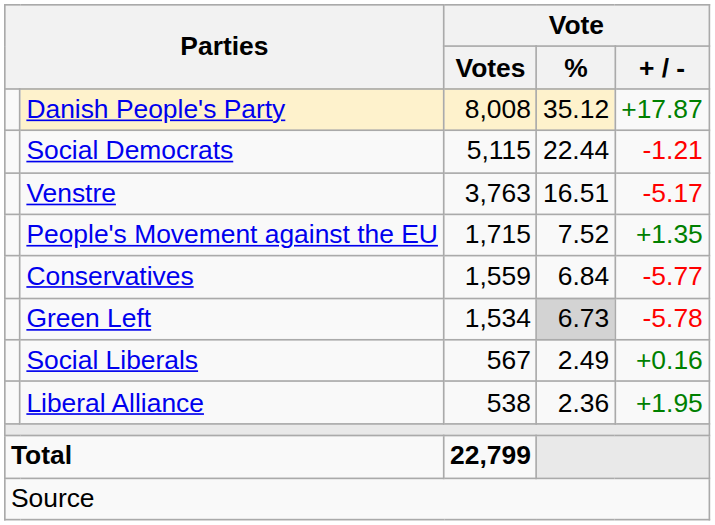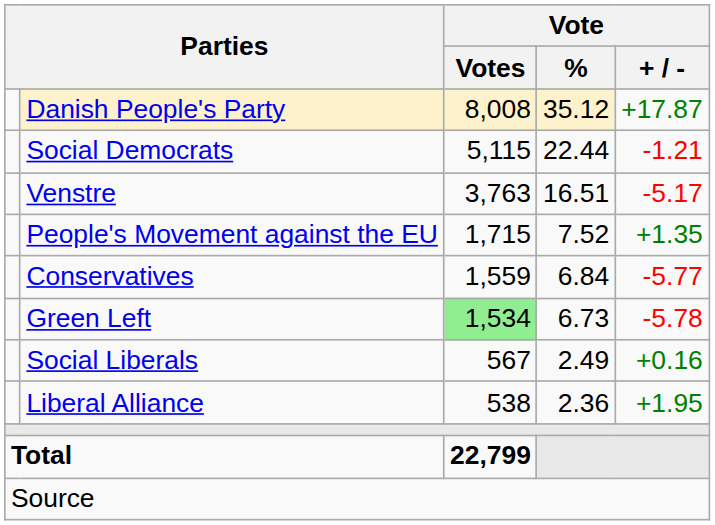(498, 318) no background -> (498, 318) lightgreen background
(583, 318) lightgrey background -> (583, 318) no background
